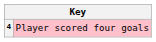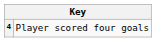(82, 28) pink background -> (82, 28) no background
